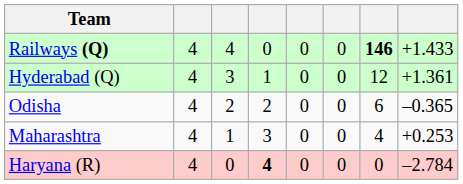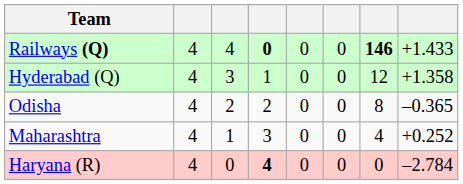(267, 48) normal -> (267, 48) bold
(428, 77) +1.361 -> (428, 77) +1.358
(379, 106) 6 -> (379, 106) 8
(428, 135) +0.253 -> (428, 135) +0.252
